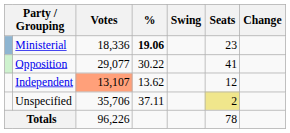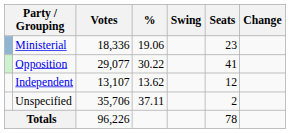(151, 45) bold -> (151, 45) normal
(114, 82) lightsalmon background -> (114, 82) no background
(234, 100) khaki background -> (234, 100) no background
